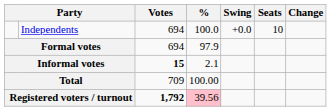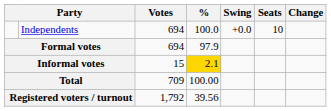(179, 64) bold -> (179, 64) normal
(212, 64) no background -> (212, 64) gold background
(172, 98) bold -> (172, 98) normal
(206, 98) pink background -> (206, 98) no background
